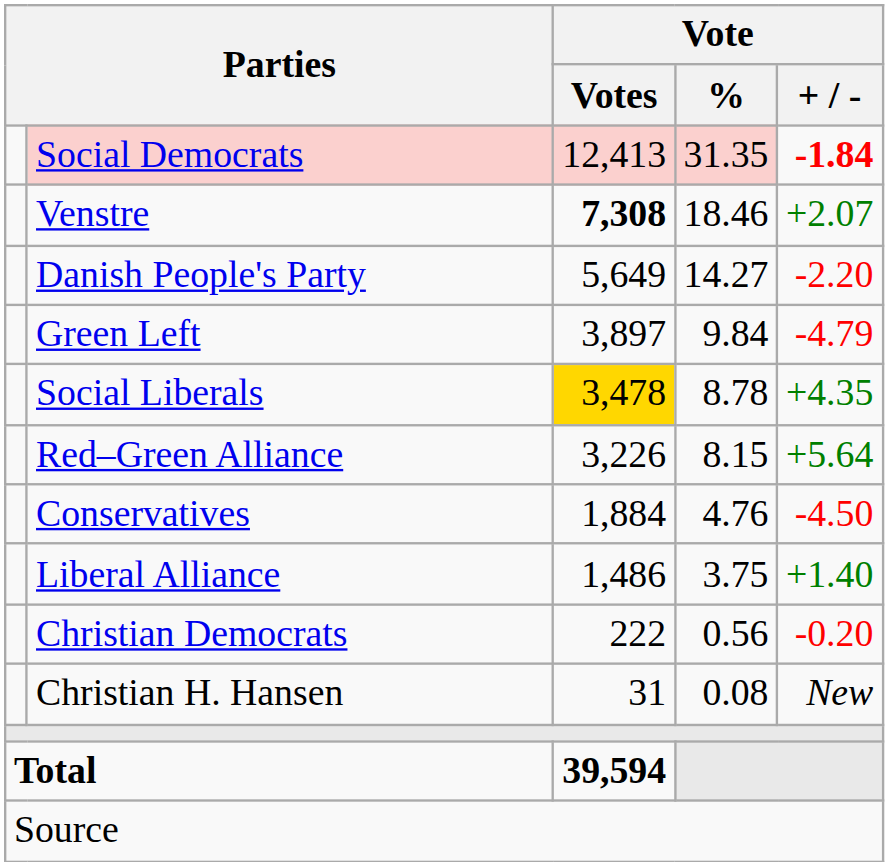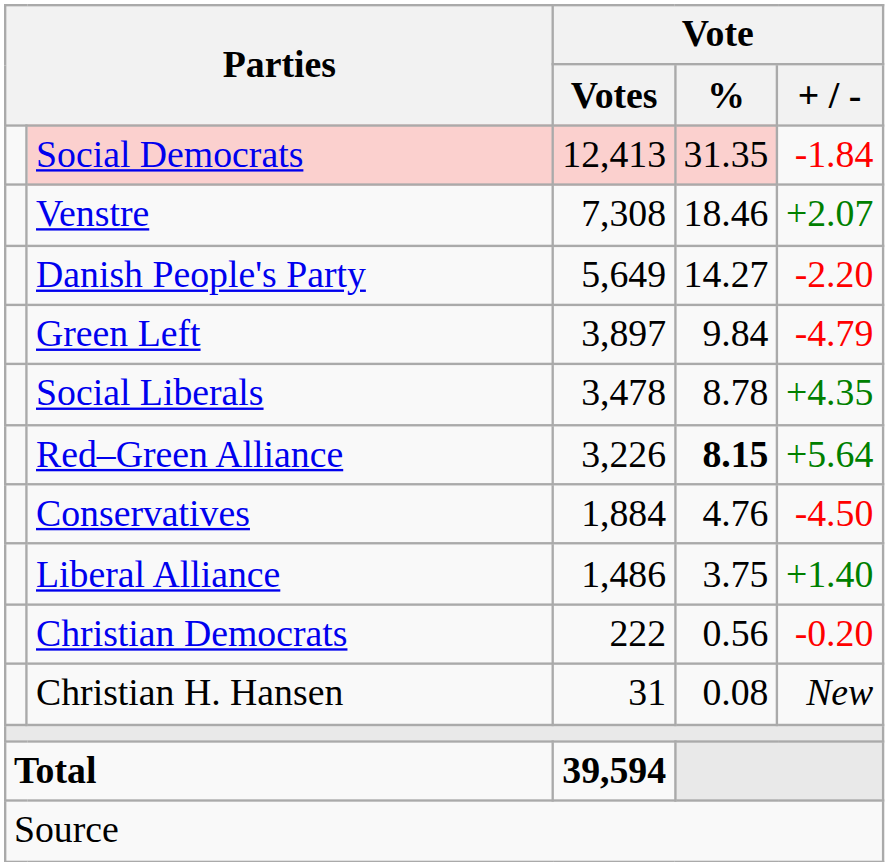(834, 154) bold -> (834, 154) normal
(624, 214) bold -> (624, 214) normal
(624, 393) gold background -> (624, 393) no background
(735, 453) normal -> (735, 453) bold
